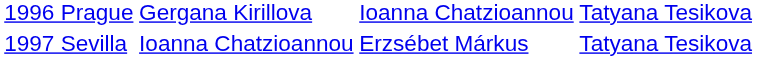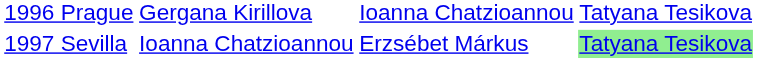(666, 43) no background -> (666, 43) lightgreen background
